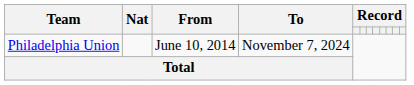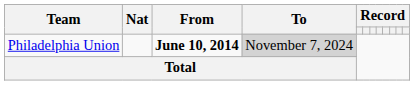(195, 45) normal -> (197, 45) bold
(296, 45) no background -> (299, 45) lightgrey background
